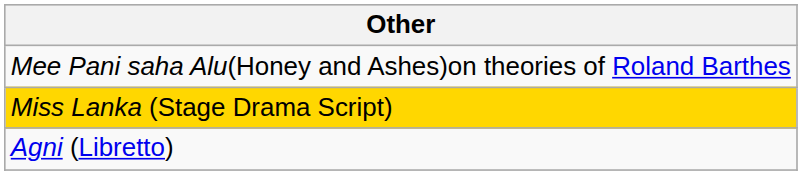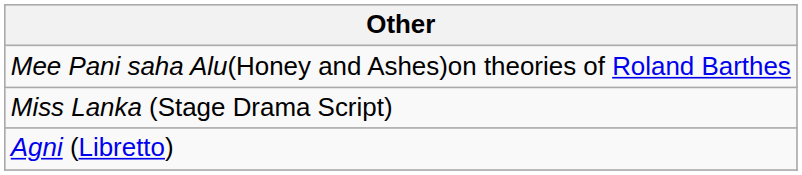(202, 107) gold background -> (202, 107) no background
